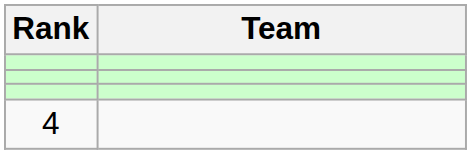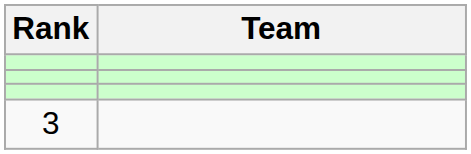(51, 123) 4 -> (51, 123) 3
